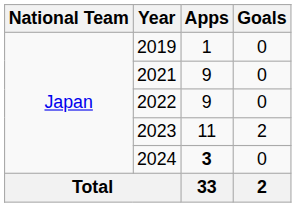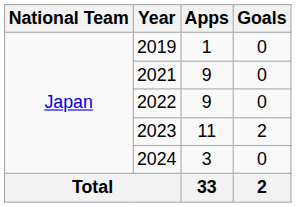(207, 159) bold -> (207, 159) normal
